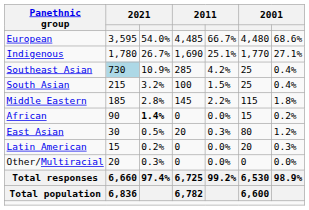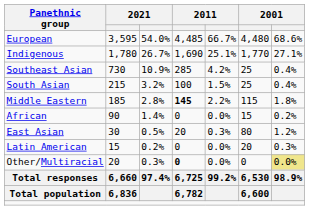(117, 69) lightblue background -> (117, 69) no background
(183, 100) normal -> (183, 100) bold
(153, 116) bold -> (153, 116) normal
(177, 162) normal -> (177, 162) bold
(285, 162) no background -> (285, 162) khaki background
